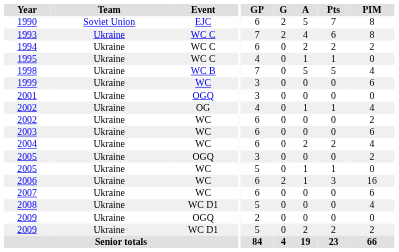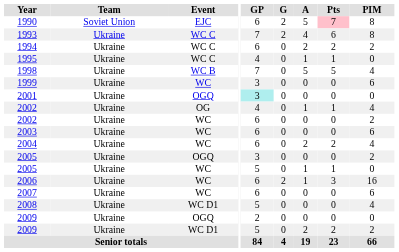(334, 22) no background -> (334, 22) pink background
(257, 95) no background -> (257, 95) paleturquoise background
